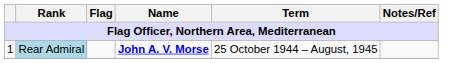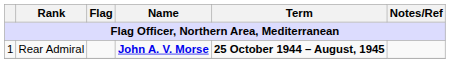(51, 49) lightblue background -> (51, 49) no background
(296, 49) normal -> (299, 49) bold
